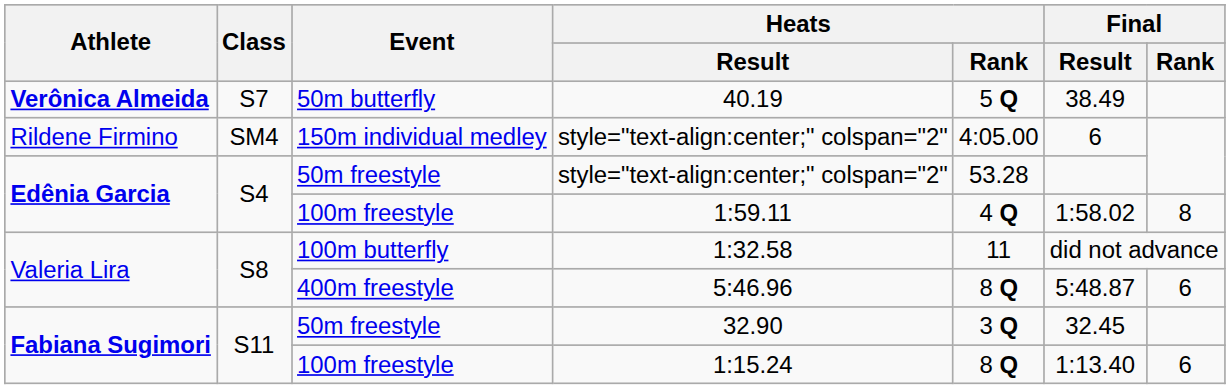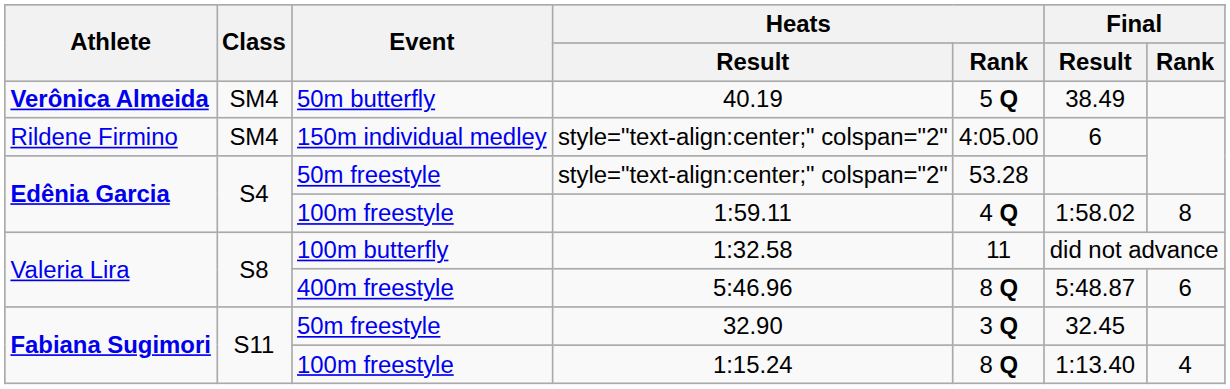(254, 100) S7 -> (254, 100) SM4
(1185, 364) 6 -> (1185, 364) 4
